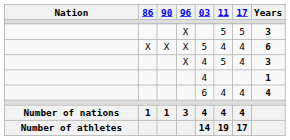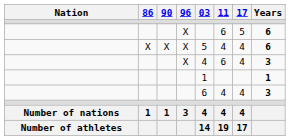(223, 32) 5 -> (223, 32) 6
(268, 32) 3 -> (268, 32) 6
(223, 62) 5 -> (223, 62) 6
(204, 77) 4 -> (204, 77) 1
(268, 93) 4 -> (268, 93) 3
